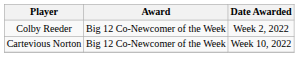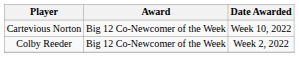rows swapped: (44, 28) <-> (44, 44)
